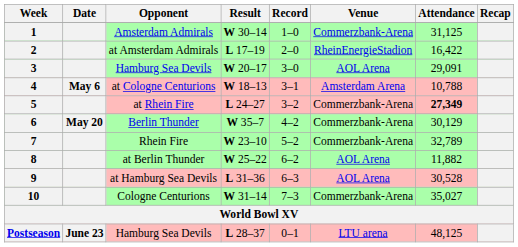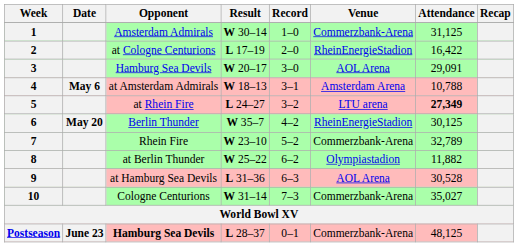(164, 50) at Amsterdam Admirals -> (164, 50) at Cologne Centurions
(164, 86) at Cologne Centurions -> (164, 86) at Amsterdam Admirals
(363, 104) Commerzbank-Arena -> (363, 104) LTU arena
(363, 123) Commerzbank-Arena -> (363, 123) RheinEnergieStadion
(447, 123) 30,129 -> (447, 123) 30,125
(363, 159) AOL Arena -> (363, 159) Olympiastadion
(164, 232) normal -> (164, 232) bold
(363, 232) LTU arena -> (363, 232) Commerzbank-Arena
